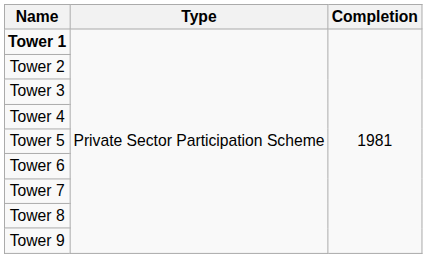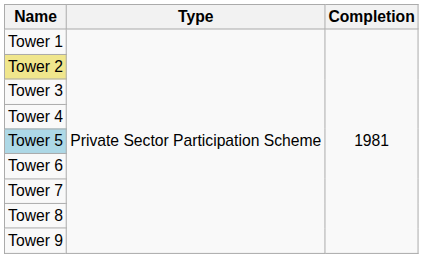(37, 41) bold -> (36, 41) normal
(37, 66) no background -> (36, 66) khaki background
(37, 141) no background -> (36, 141) lightblue background
